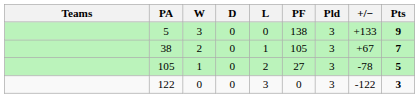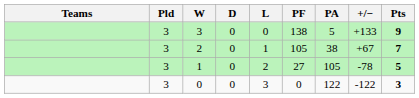columns swapped: (332, 13) <-> (166, 13)
